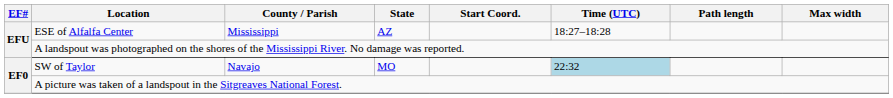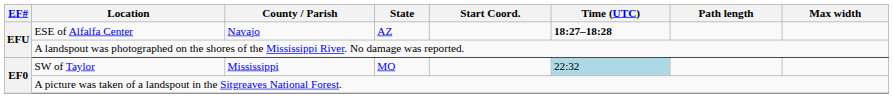(253, 31) Mississippi -> (244, 31) Navajo
(582, 31) normal -> (583, 31) bold
(244, 66) Navajo -> (253, 66) Mississippi
